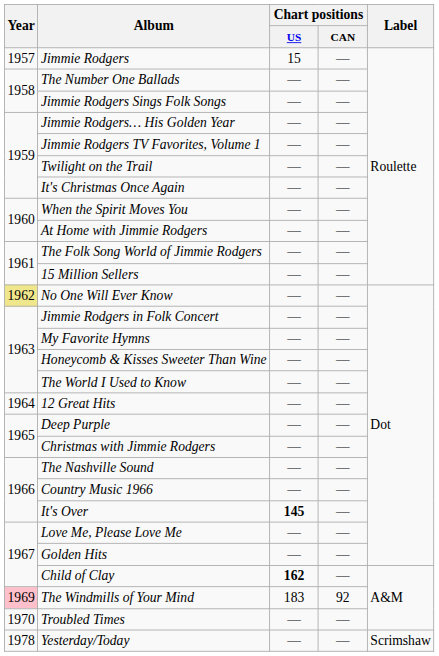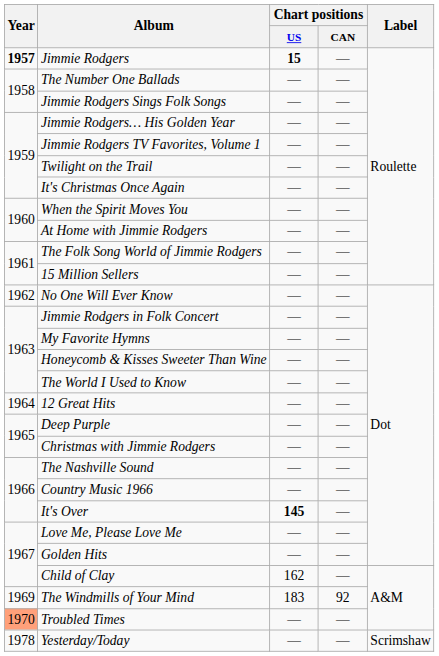(21, 58) normal -> (21, 58) bold
(294, 58) normal -> (294, 58) bold
(21, 295) khaki background -> (21, 295) no background
(294, 576) bold -> (294, 576) normal
(21, 597) pink background -> (21, 597) no background
(21, 619) no background -> (21, 619) lightsalmon background
